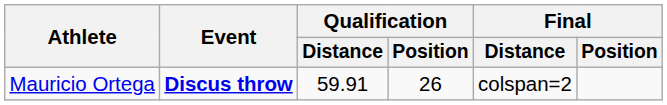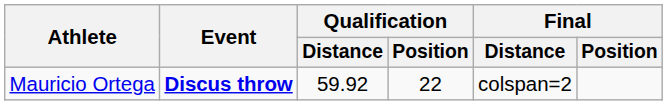(343, 84) 59.91 -> (343, 84) 59.92
(430, 84) 26 -> (430, 84) 22
